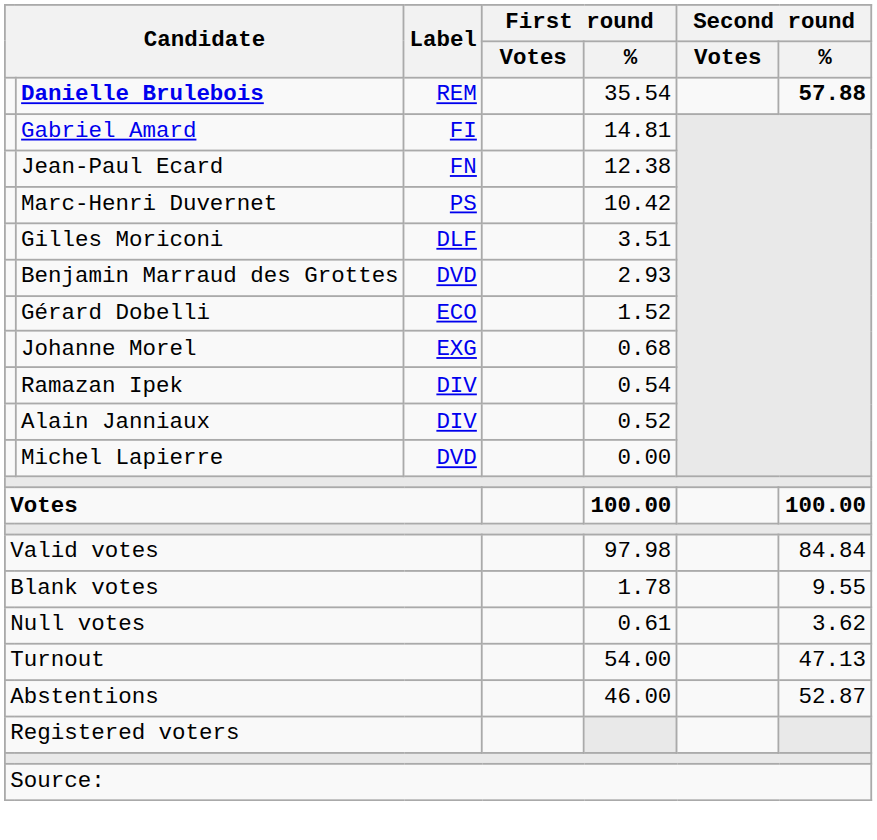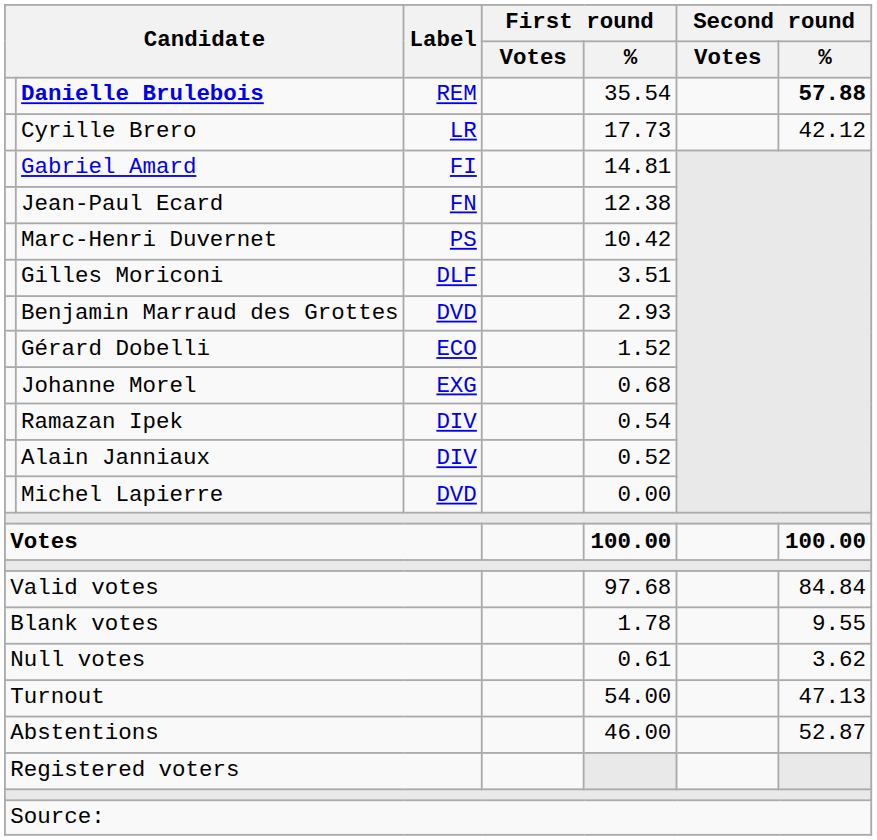+ row: (109, 132)
(638, 553) 97.98 -> (638, 589) 97.68
